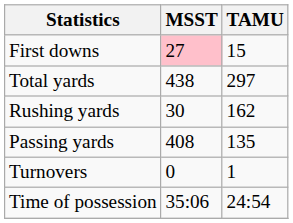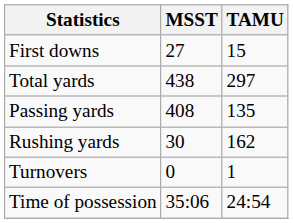(175, 50) pink background -> (175, 50) no background
rows swapped: (64, 111) <-> (62, 141)
